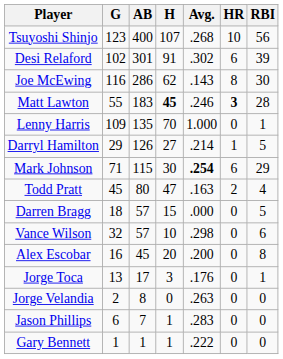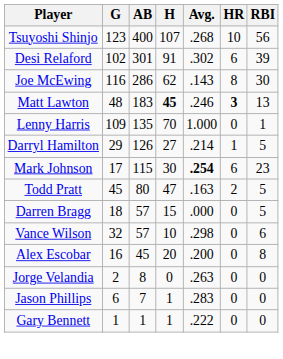(116, 102) 55 -> (116, 102) 48
(263, 102) 28 -> (263, 102) 13
(116, 168) 71 -> (116, 168) 17
(263, 168) 29 -> (263, 168) 23
(263, 189) 4 -> (263, 189) 5
- row: (53, 277)
